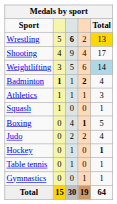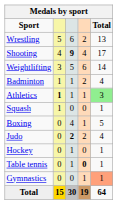(72, 39) bold -> (72, 39) normal
(102, 39) gold background -> (102, 39) no background
(72, 53) normal -> (72, 53) bold
(102, 67) lightblue background -> (102, 67) no background
(59, 81) bold -> (59, 81) normal
(84, 81) bold -> (84, 81) normal
(59, 95) normal -> (59, 95) bold
(102, 95) no background -> (102, 95) lightgreen background
(84, 123) bold -> (84, 123) normal
(72, 137) normal -> (72, 137) bold
(102, 150) bold -> (102, 150) normal
(84, 164) normal -> (84, 164) bold
(102, 178) no background -> (102, 178) lightsalmon background
